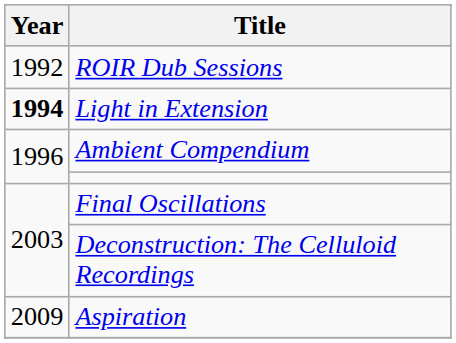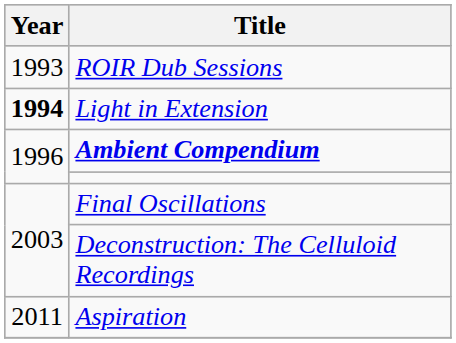(37, 66) 1992 -> (37, 66) 1993
(192, 150) normal -> (198, 150) bold
(37, 316) 2009 -> (37, 316) 2011
